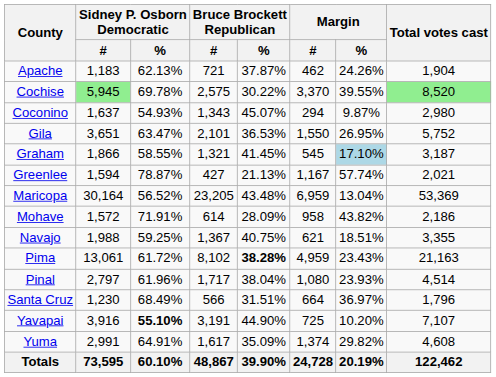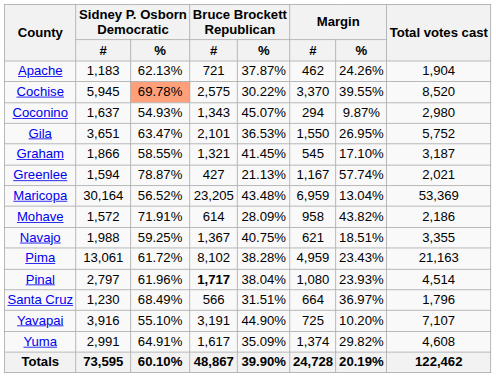(103, 92) lightgreen background -> (103, 92) no background
(160, 92) no background -> (160, 92) lightsalmon background
(439, 92) lightgreen background -> (439, 92) no background
(361, 154) lightblue background -> (361, 154) no background
(264, 258) bold -> (264, 258) normal
(214, 279) normal -> (214, 279) bold
(160, 320) bold -> (160, 320) normal
